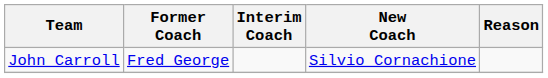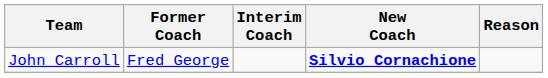(392, 60) normal -> (392, 60) bold
